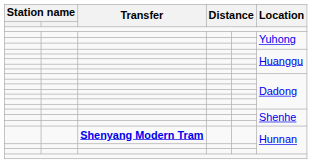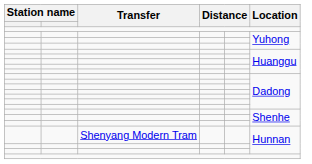(142, 135) bold -> (139, 135) normal
